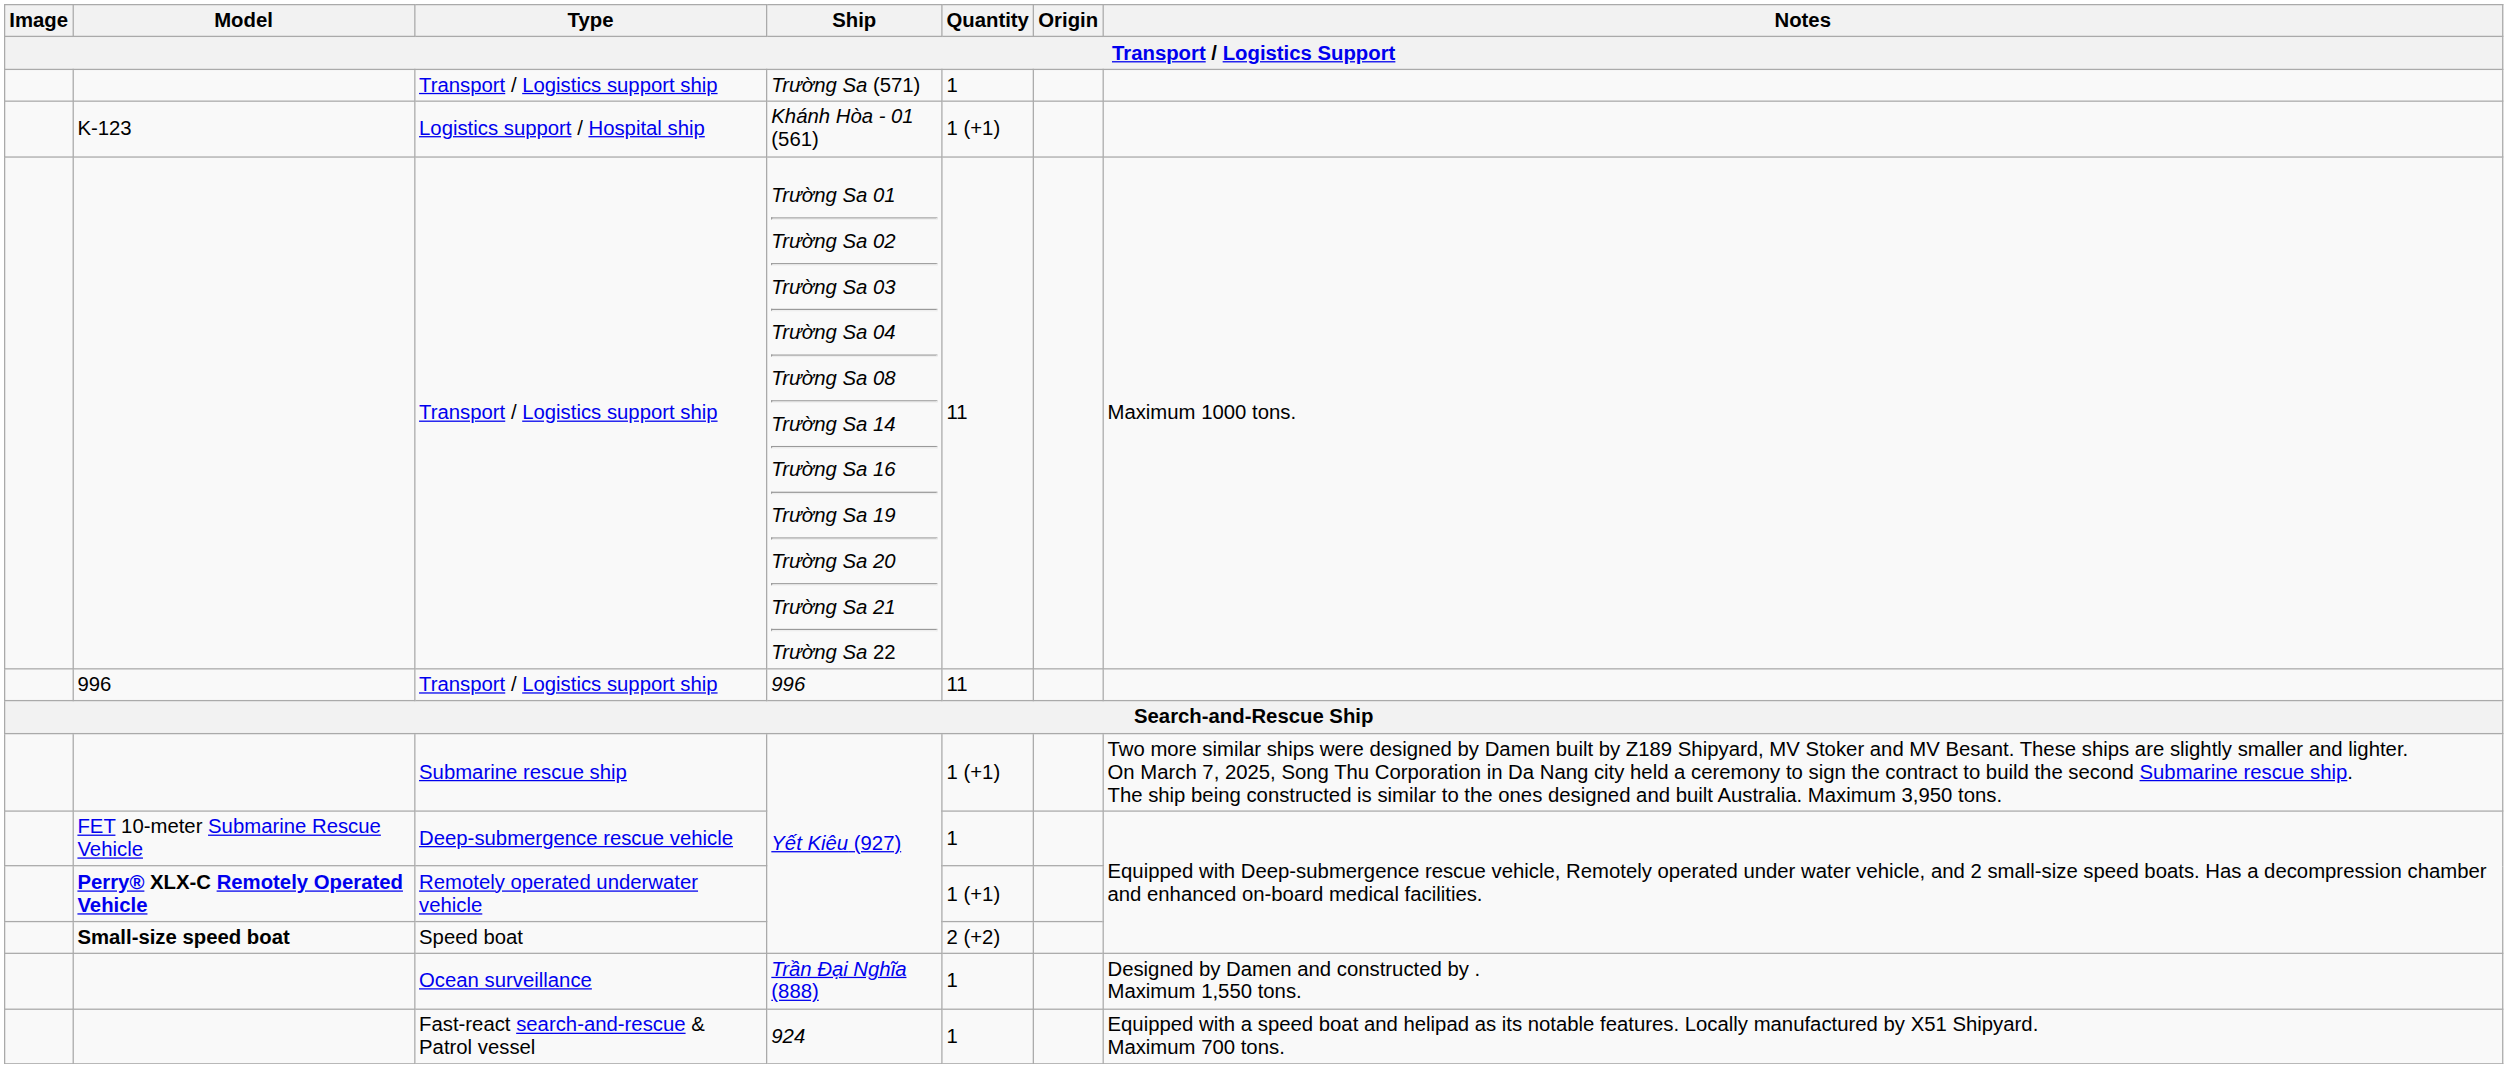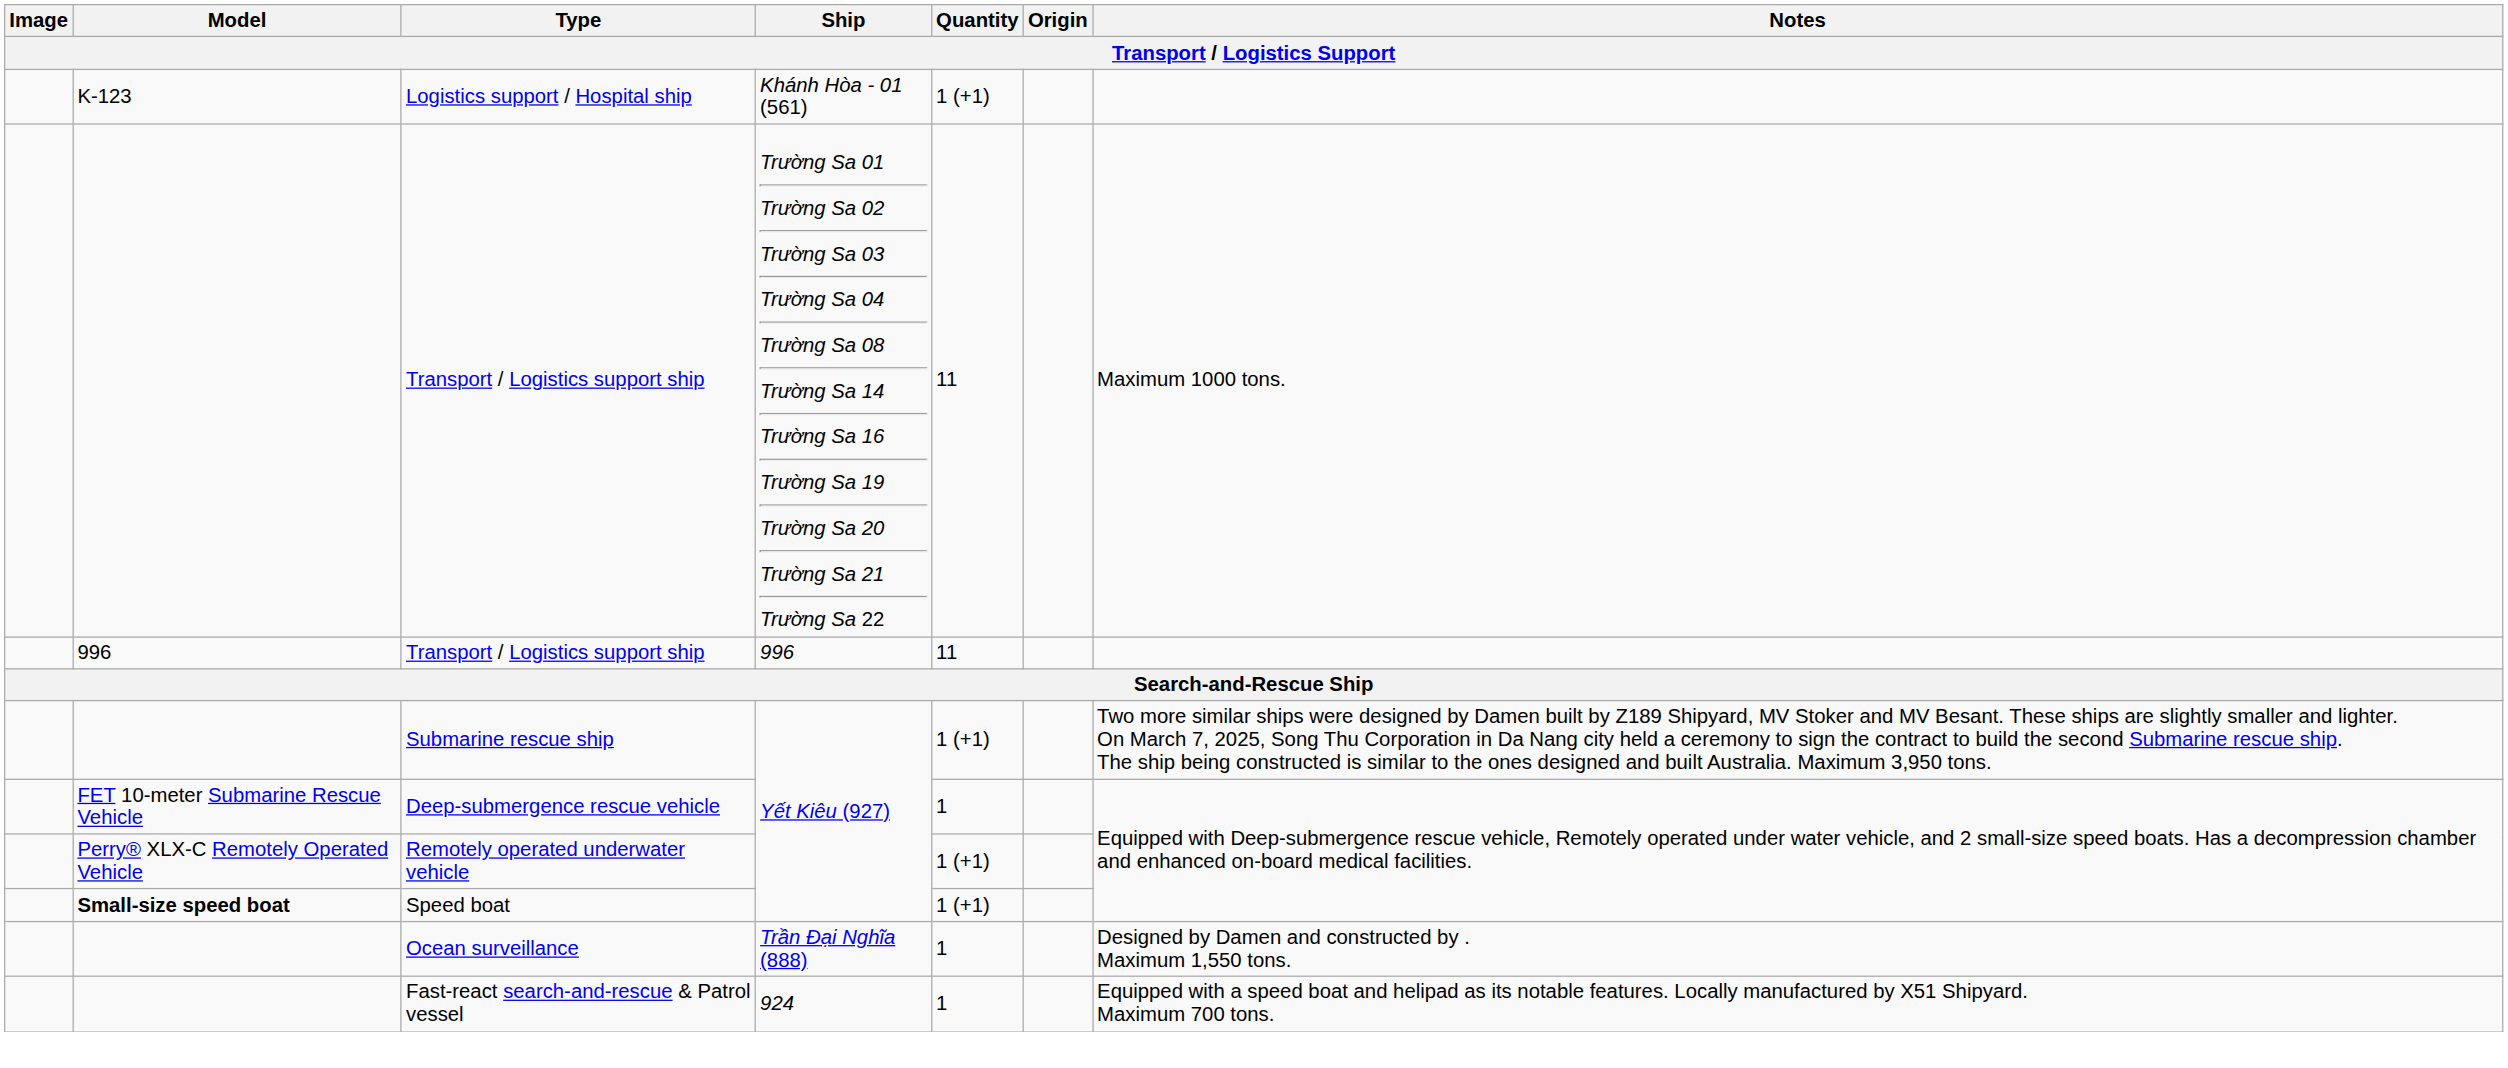- row: (568, 85)
(240, 893) bold -> (233, 861) normal
(973, 937) 2 (+2) -> (963, 905) 1 (+1)
